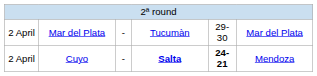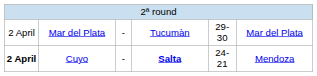(22, 58) normal -> (22, 58) bold
(222, 58) bold -> (222, 58) normal
